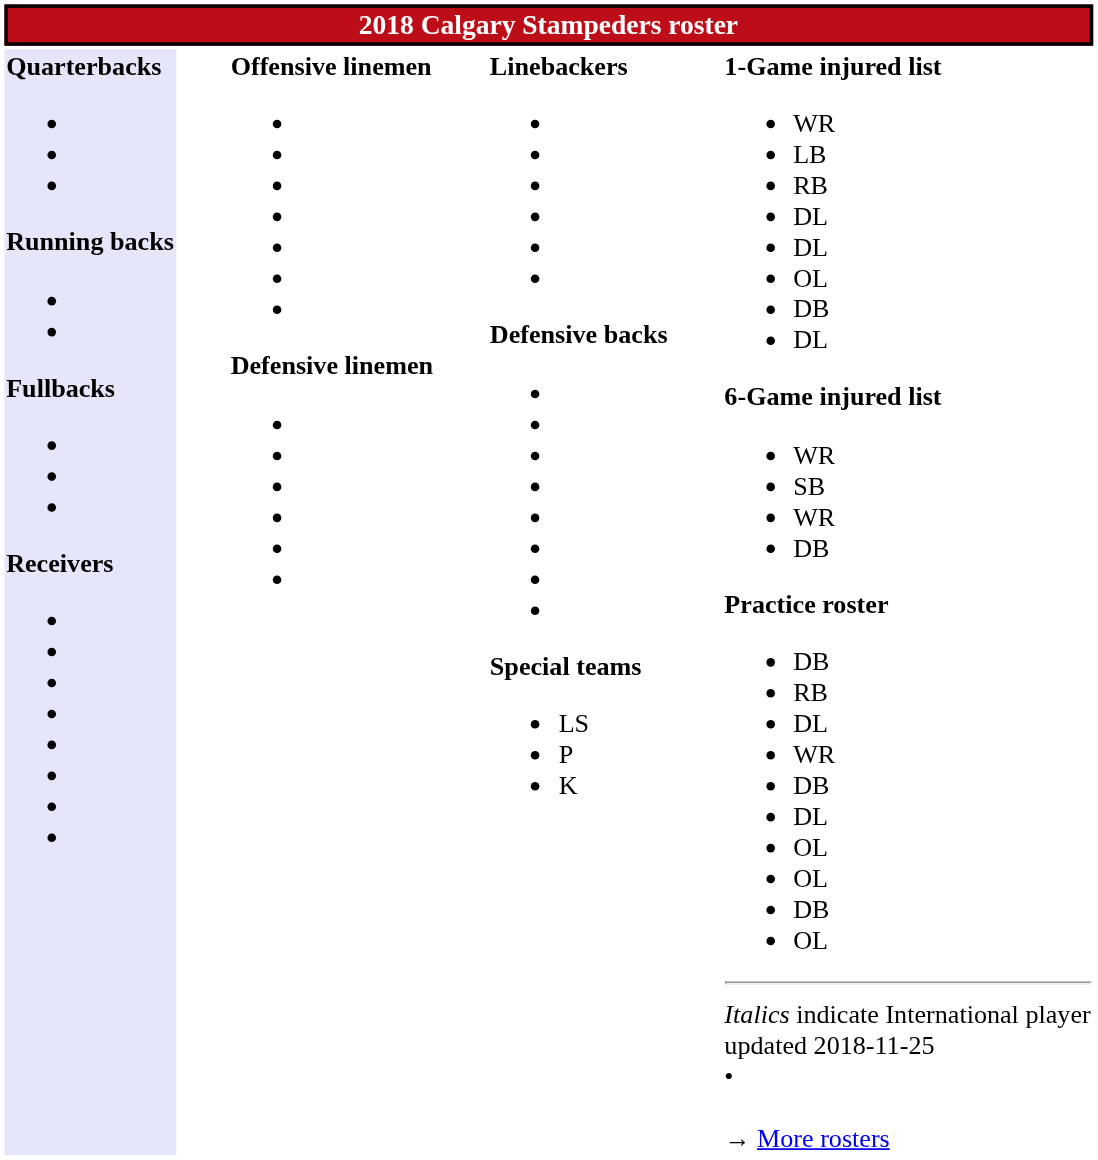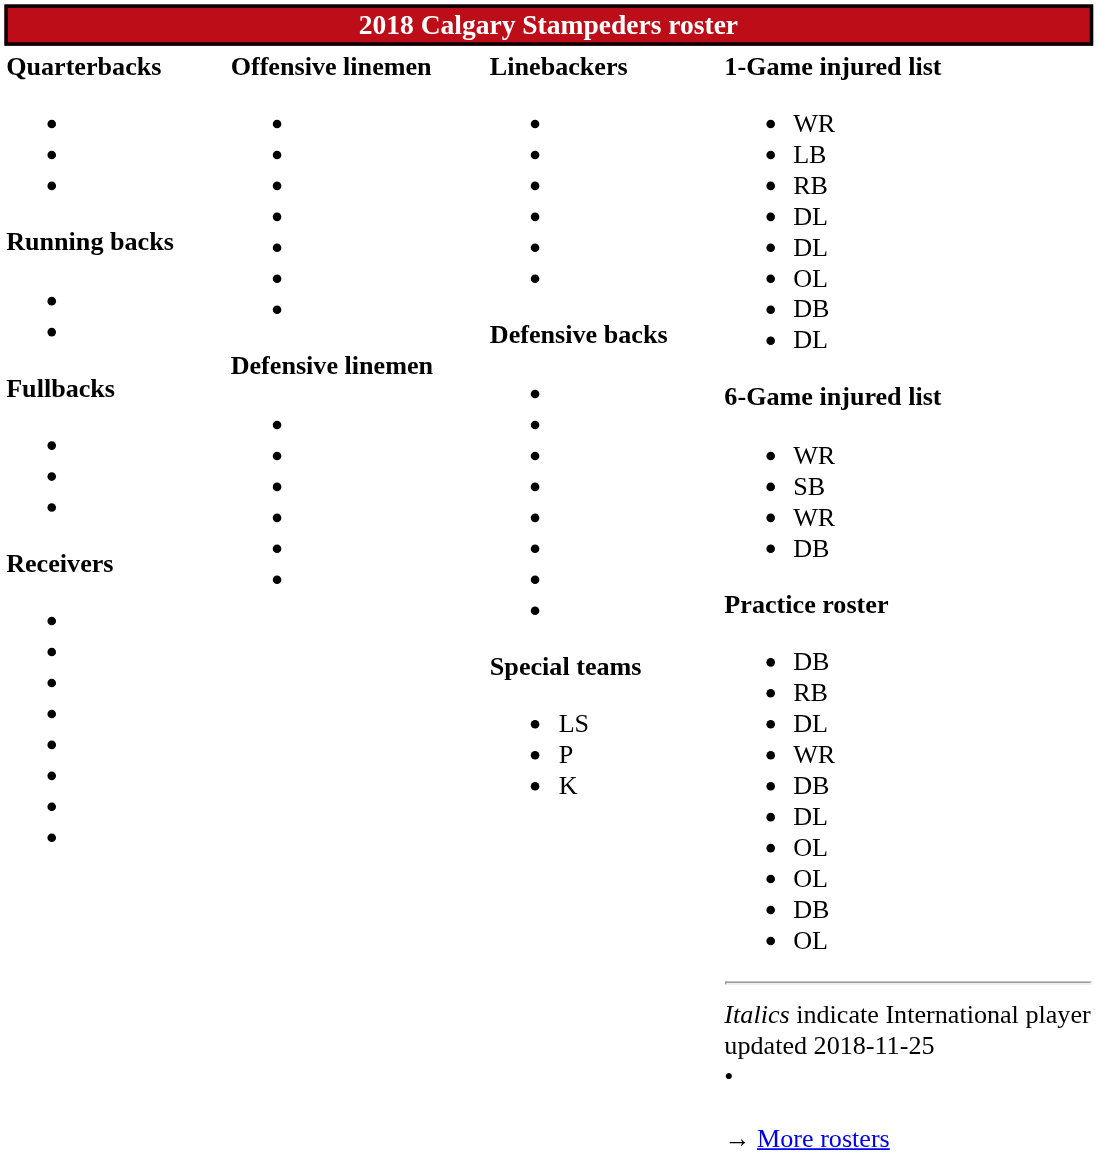(90, 452) lavender background -> (90, 452) no background
